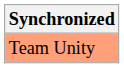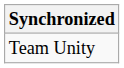(52, 47) lightsalmon background -> (52, 47) no background
